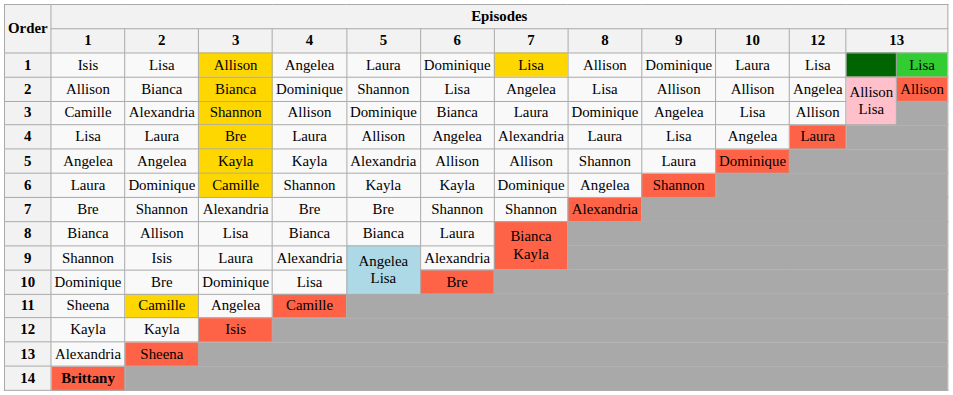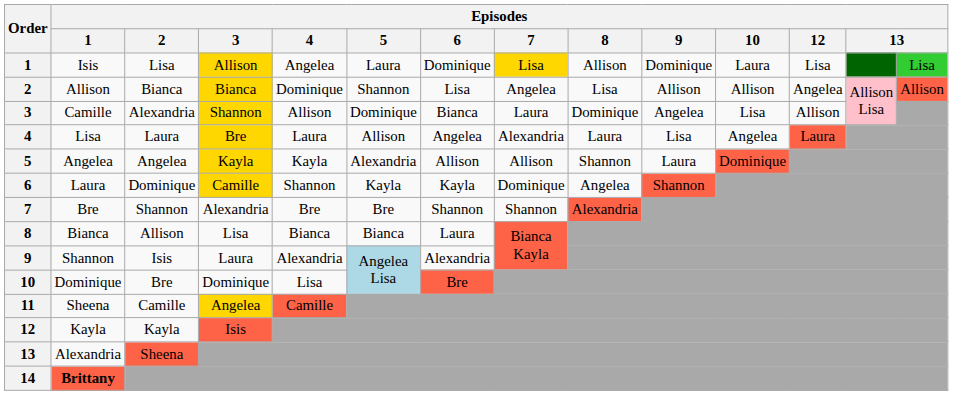(162, 305) gold background -> (162, 305) no background
(236, 305) no background -> (236, 305) gold background
